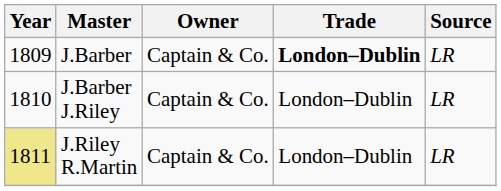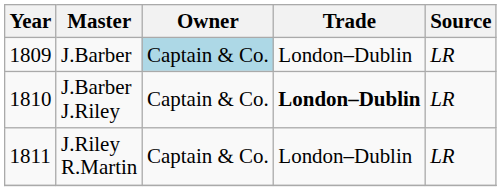(208, 54) no background -> (208, 54) lightblue background
(349, 54) bold -> (345, 54) normal
(345, 99) normal -> (349, 99) bold
(30, 156) khaki background -> (30, 156) no background
